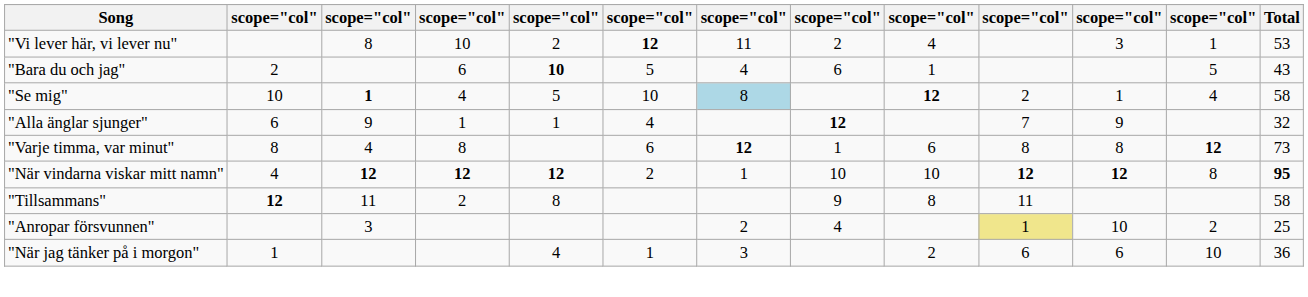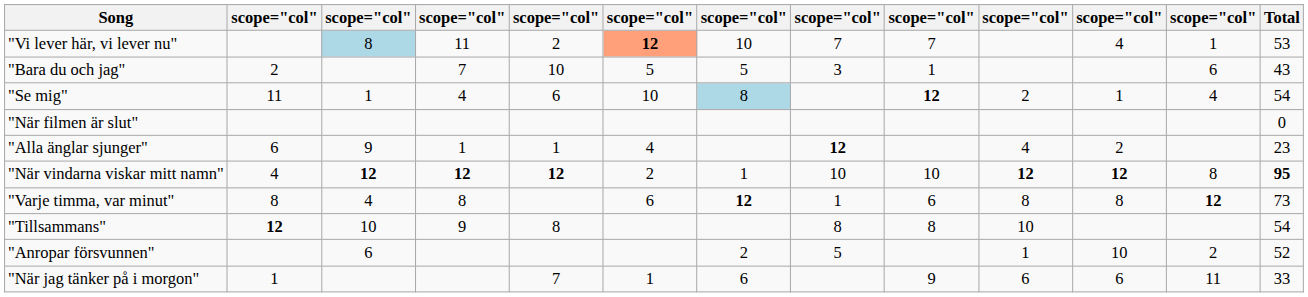(368, 43) no background -> (368, 43) lightblue background
(462, 43) 10 -> (462, 43) 11
(650, 43) no background -> (650, 43) lightsalmon background
(744, 43) 11 -> (744, 43) 10
(838, 43) 2 -> (838, 43) 7
(932, 43) 4 -> (932, 43) 7
(1119, 43) 3 -> (1119, 43) 4
(462, 69) 6 -> (462, 69) 7
(556, 69) bold -> (556, 69) normal
(744, 69) 4 -> (744, 69) 5
(838, 69) 6 -> (838, 69) 3
(1213, 69) 5 -> (1213, 69) 6
(274, 95) 10 -> (274, 95) 11
(368, 95) bold -> (368, 95) normal
(556, 95) 5 -> (556, 95) 6
(1282, 95) 58 -> (1282, 95) 54
+ row: (73, 122)
(1025, 122) 7 -> (1025, 148) 4
(1119, 122) 9 -> (1119, 148) 2
(1282, 122) 32 -> (1282, 148) 23
rows swapped: (116, 174) <-> (91, 148)
(368, 200) 11 -> (368, 226) 10
(462, 200) 2 -> (462, 226) 9
(838, 200) 9 -> (838, 226) 8
(1025, 200) 11 -> (1025, 226) 10
(1282, 200) 58 -> (1282, 226) 54
(368, 226) 3 -> (368, 252) 6
(838, 226) 4 -> (838, 252) 5
(1025, 226) khaki background -> (1025, 252) no background
(1282, 226) 25 -> (1282, 252) 52
(556, 252) 4 -> (556, 278) 7
(744, 252) 3 -> (744, 278) 6
(932, 252) 2 -> (932, 278) 9
(1213, 252) 10 -> (1213, 278) 11
(1282, 252) 36 -> (1282, 278) 33
